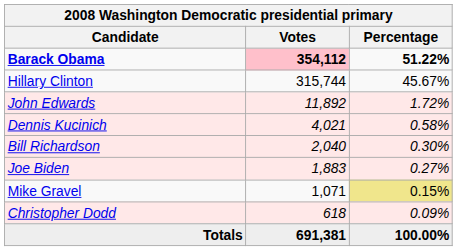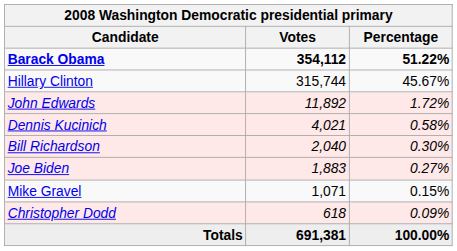(321, 59) pink background -> (321, 59) no background
(430, 191) khaki background -> (430, 191) no background
